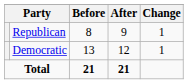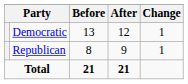rows swapped: (40, 50) <-> (39, 32)
